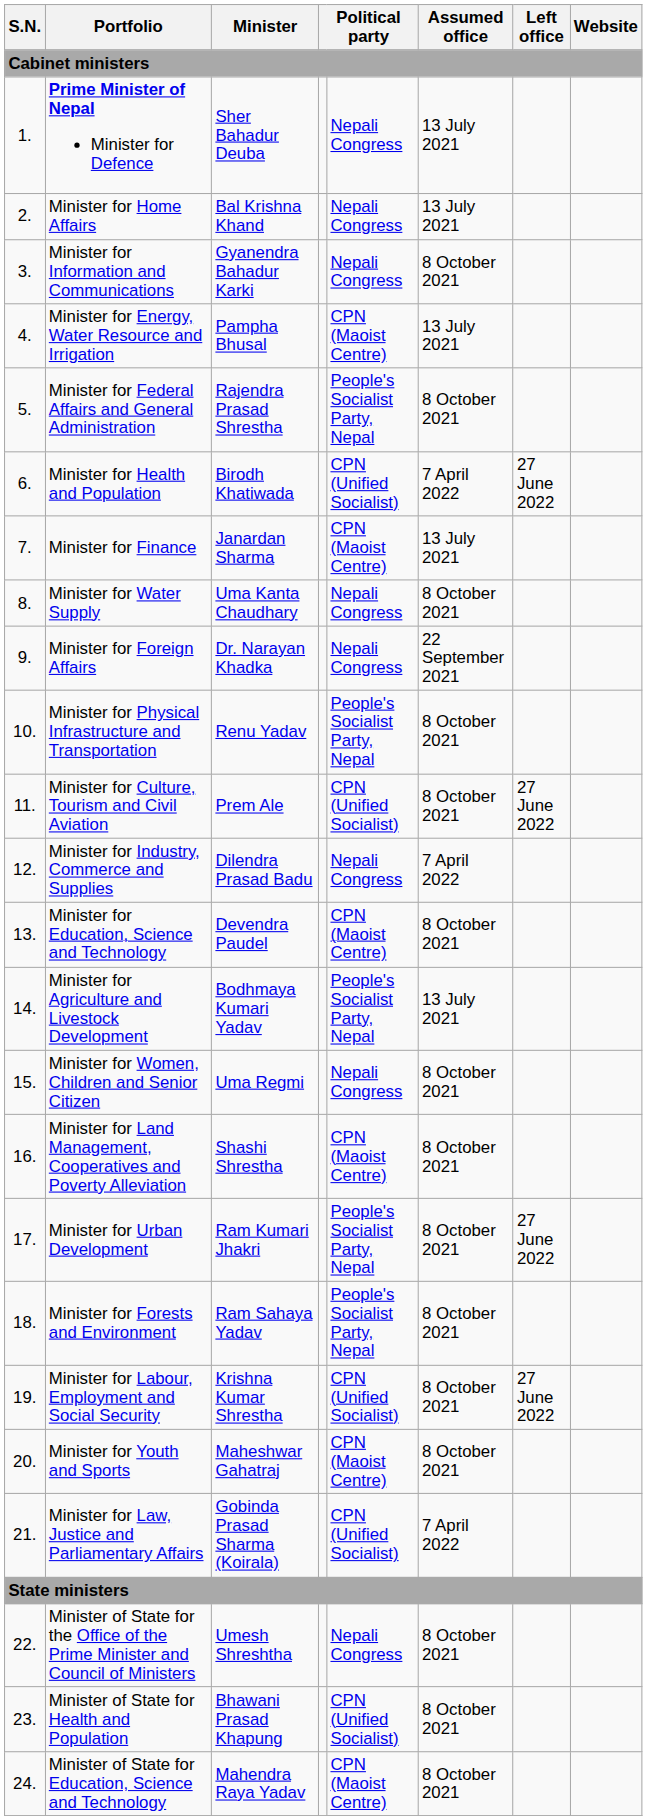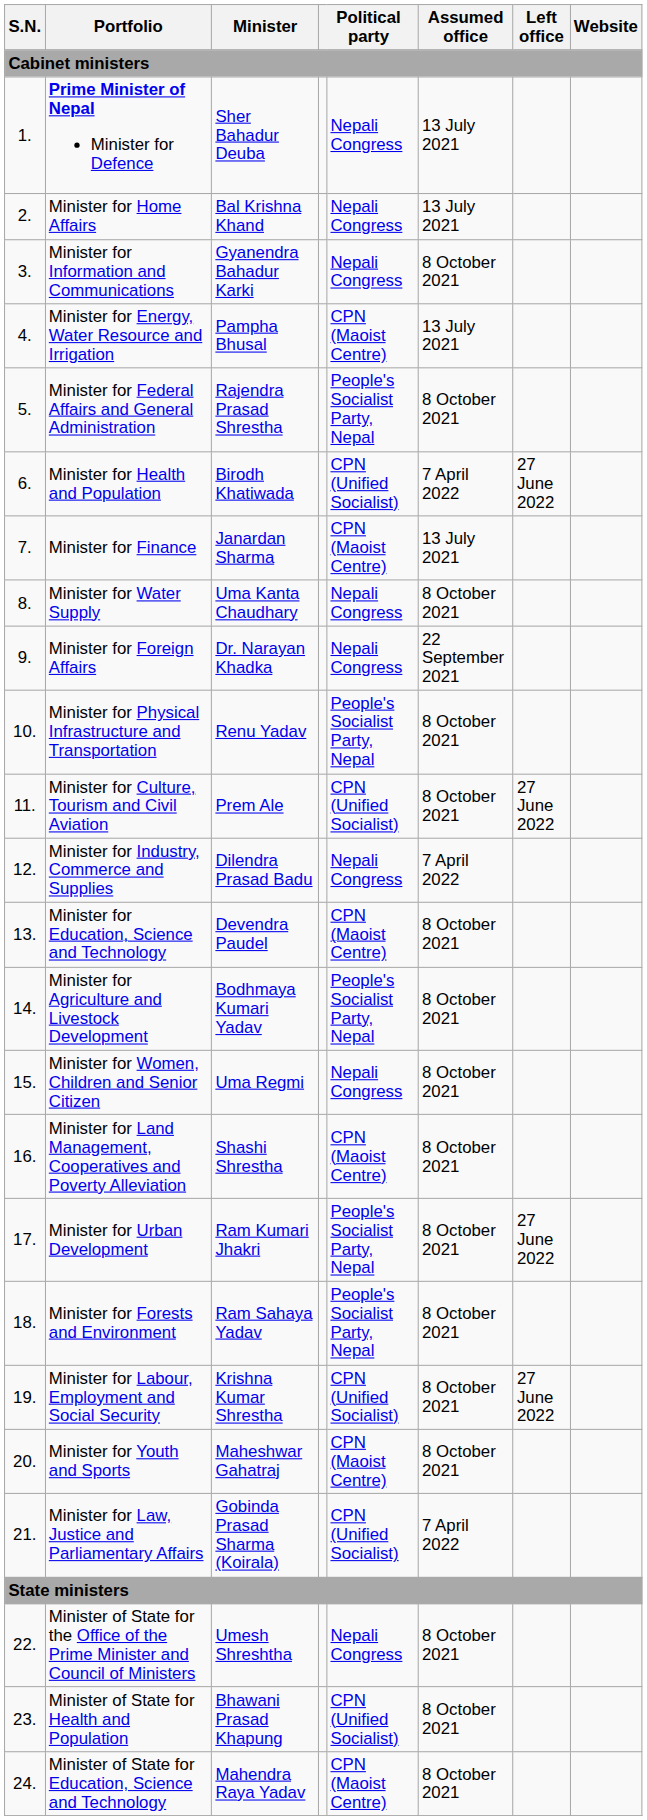(449, 1008) 13 July 2021 -> (459, 1008) 8 October 2021
